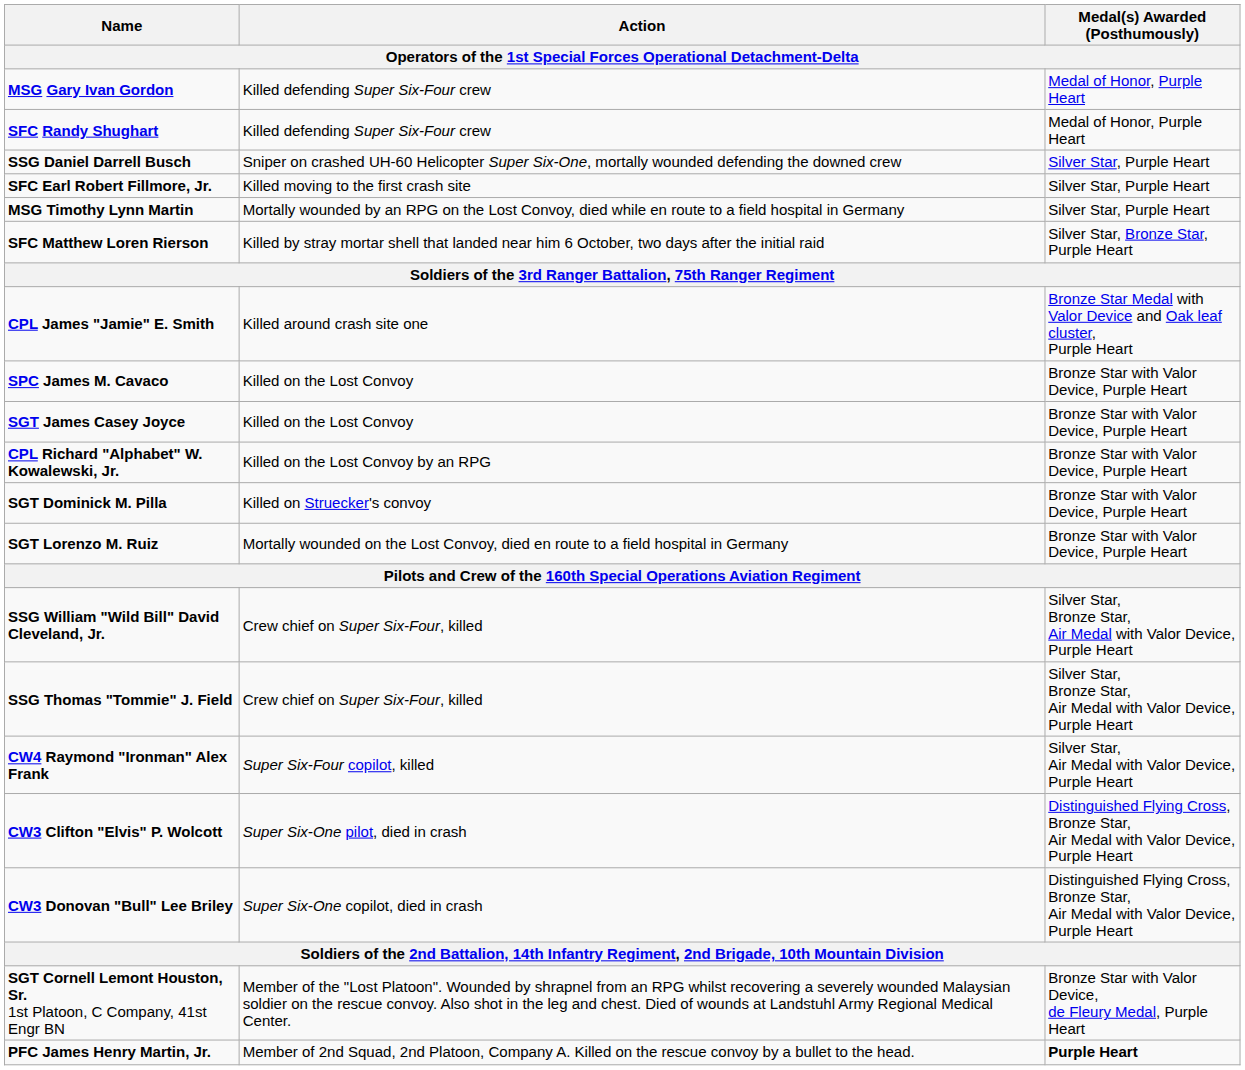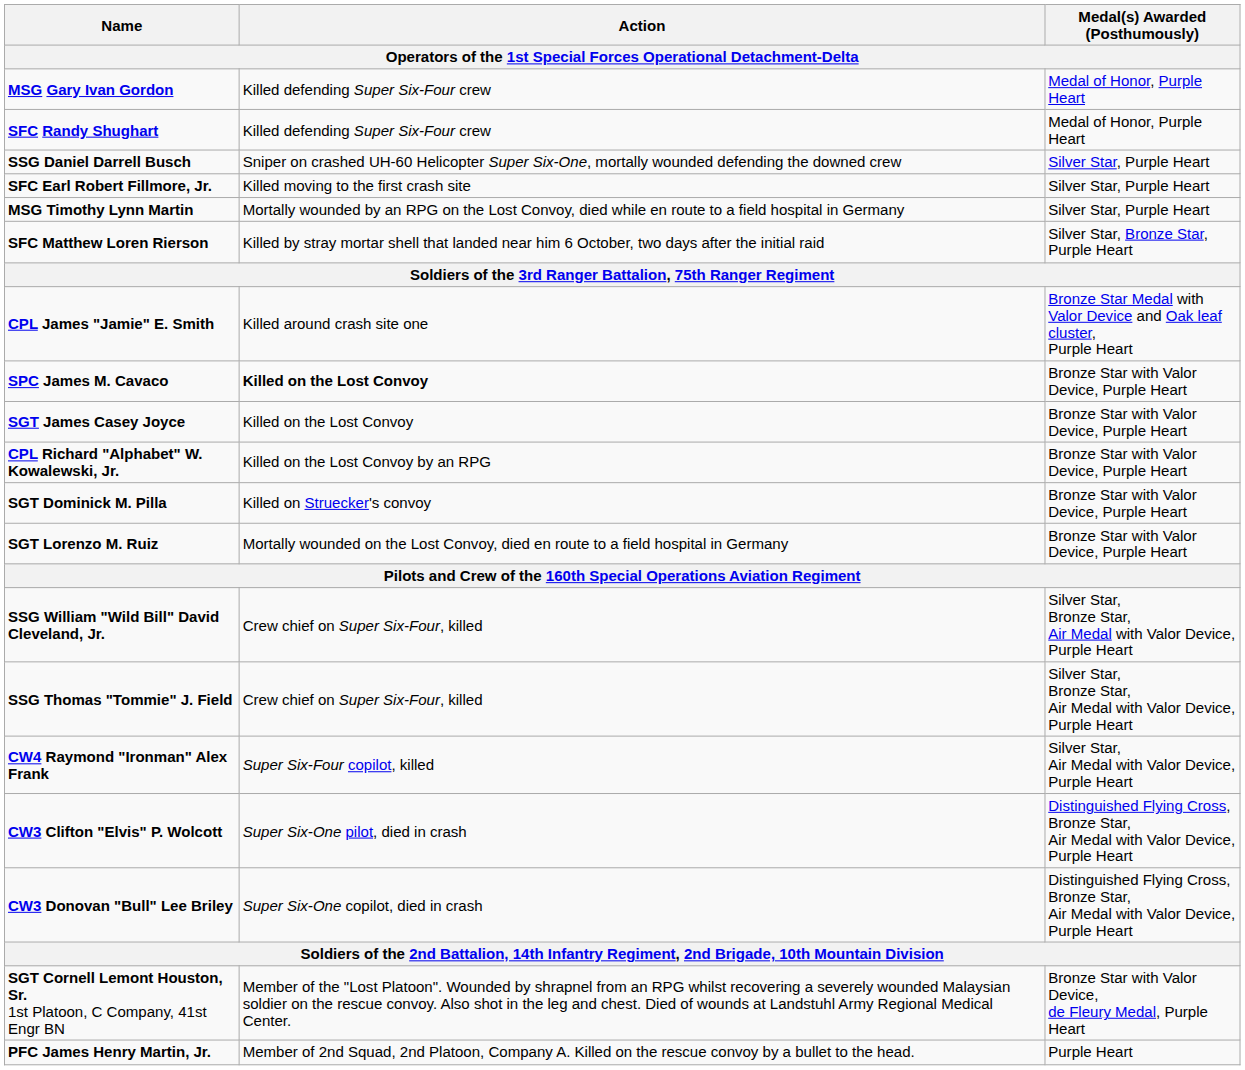(328, 381) normal -> (335, 381) bold
(1093, 1053) bold -> (1090, 1053) normal
